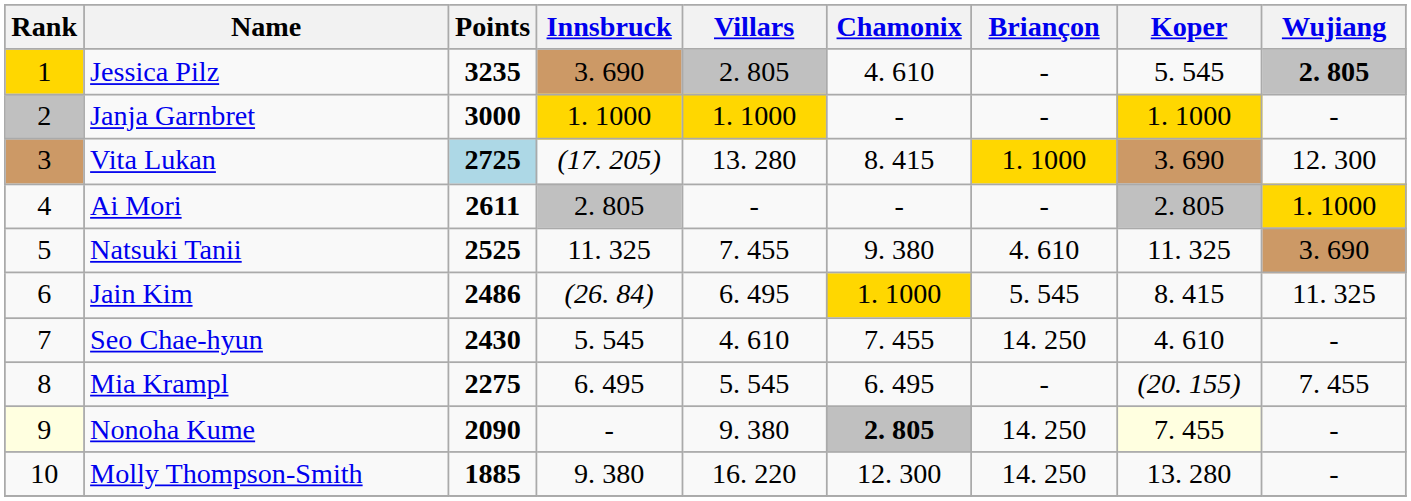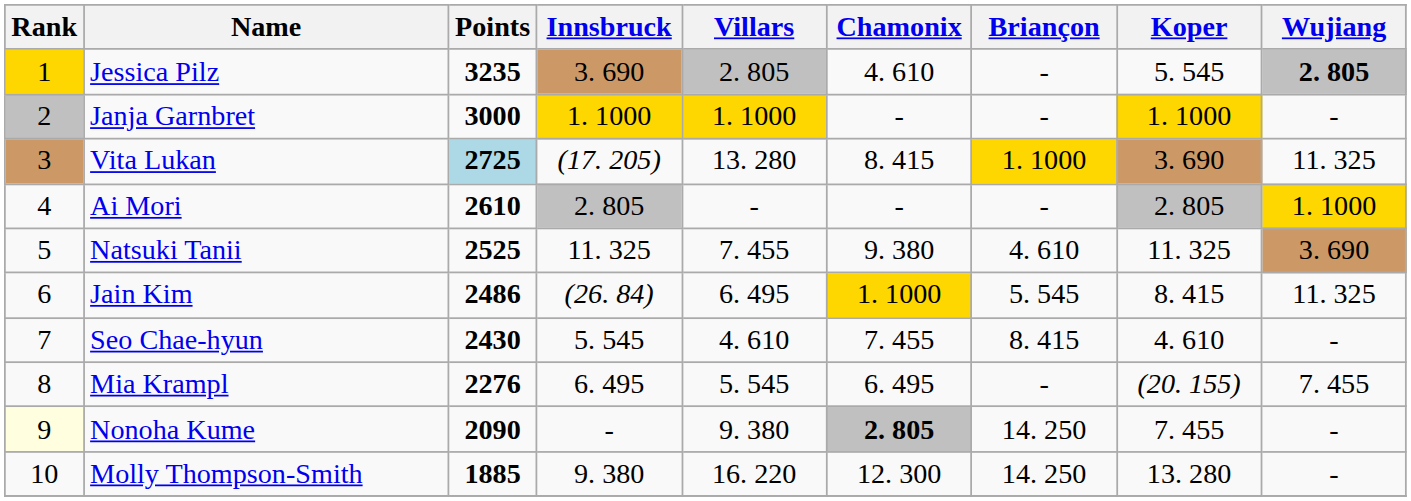(1334, 160) 12. 300 -> (1334, 160) 11. 325
(493, 205) 2611 -> (493, 205) 2610
(1044, 339) 14. 250 -> (1044, 339) 8. 415
(493, 384) 2275 -> (493, 384) 2276
(1189, 428) lightyellow background -> (1189, 428) no background
